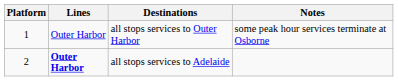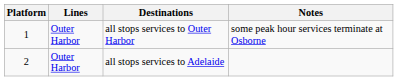(67, 62) bold -> (65, 62) normal
